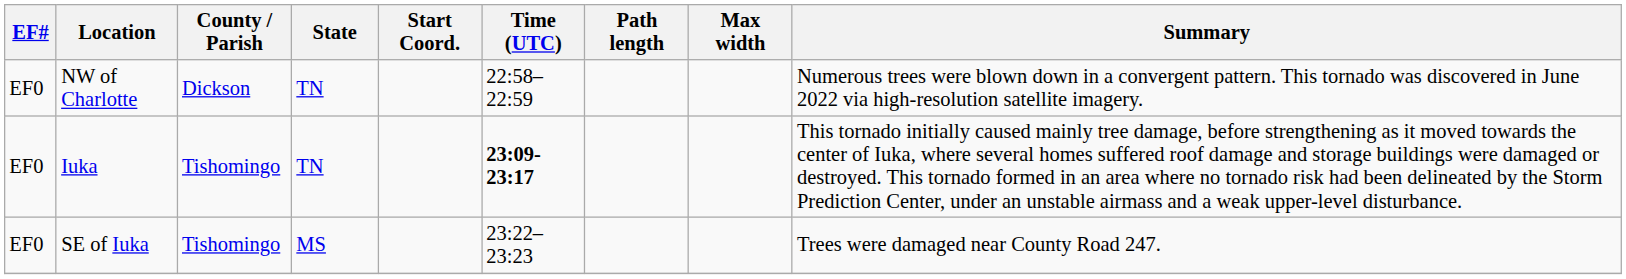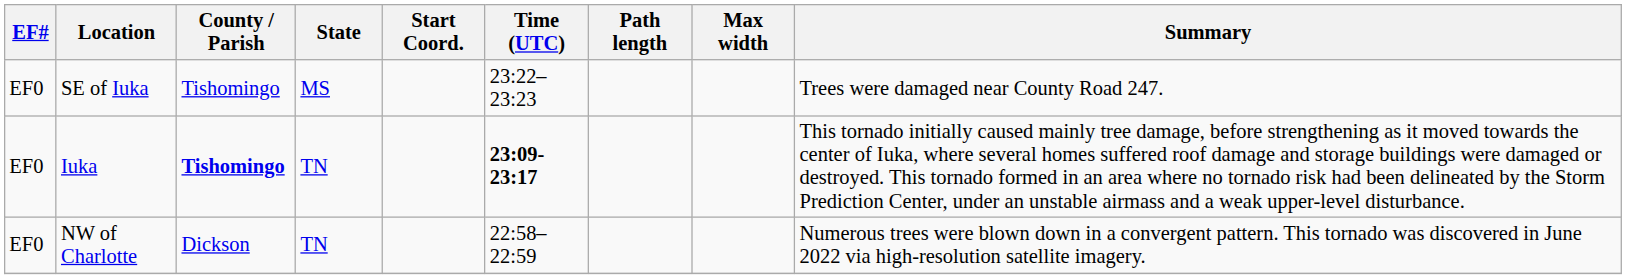rows swapped: (99, 87) <-> (105, 244)
(231, 166) normal -> (233, 166) bold
